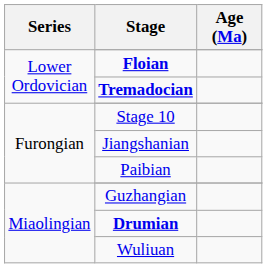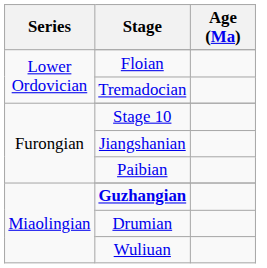(146, 63) bold -> (142, 63) normal
(146, 90) bold -> (142, 90) normal
(146, 196) normal -> (142, 196) bold
(146, 223) bold -> (142, 223) normal
